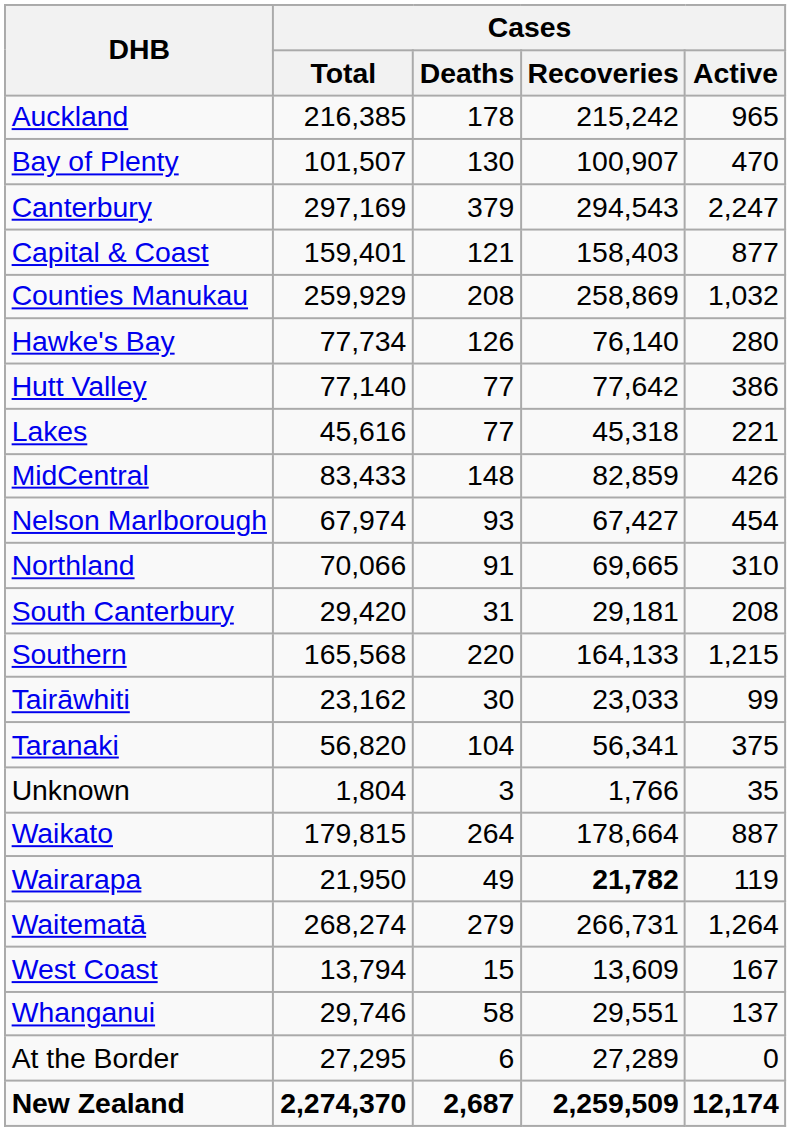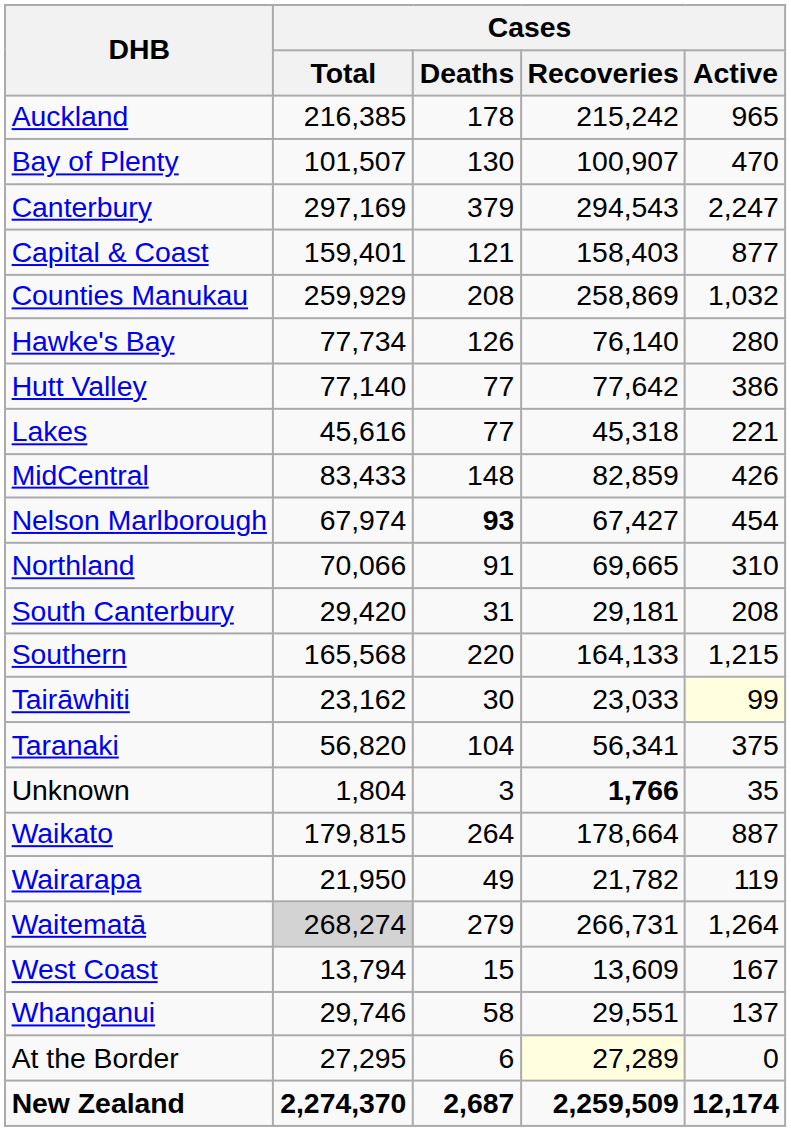(498, 521) normal -> (498, 521) bold
(763, 700) no background -> (763, 700) lightyellow background
(643, 790) normal -> (643, 790) bold
(635, 879) bold -> (635, 879) normal
(355, 924) no background -> (355, 924) lightgrey background
(635, 1059) no background -> (635, 1059) lightyellow background
